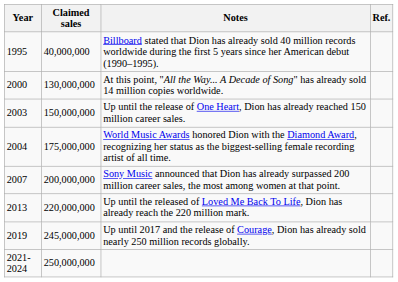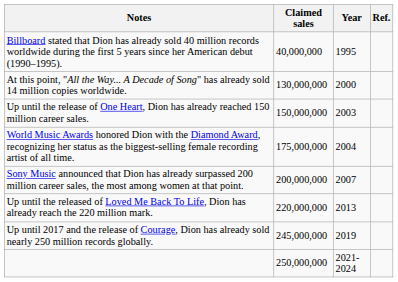columns swapped: (23, 18) <-> (235, 18)
